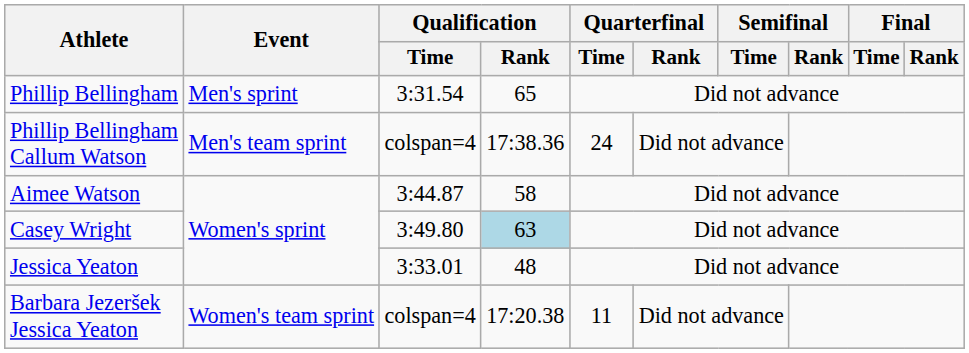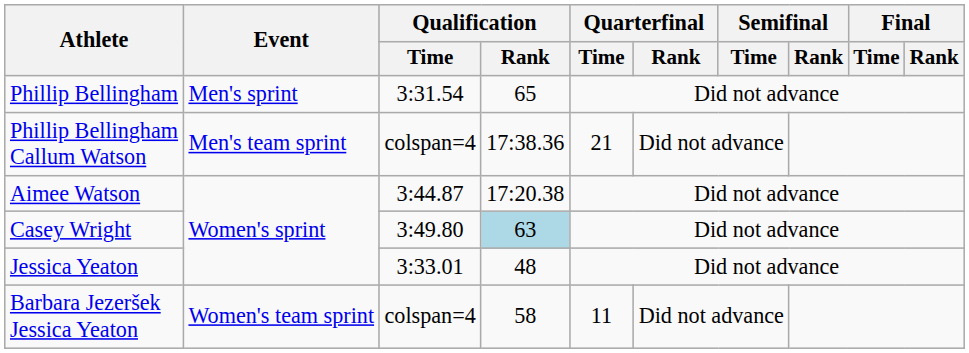(602, 144) 24 -> (602, 144) 21
(525, 193) 58 -> (525, 193) 17:20.38
(525, 316) 17:20.38 -> (525, 316) 58
